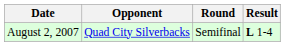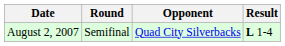columns swapped: (137, 13) <-> (218, 13)
